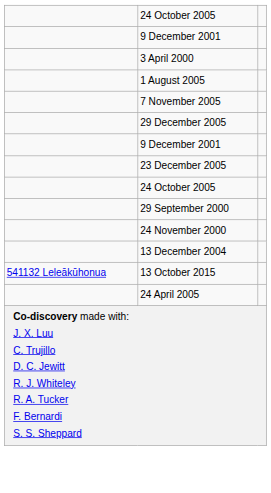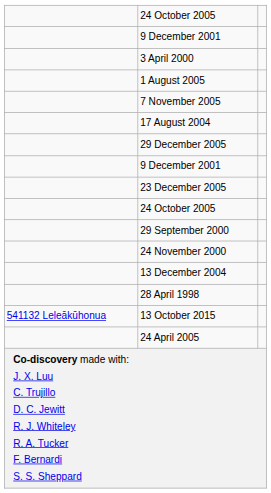+ row: (71, 123)
+ row: (71, 295)
